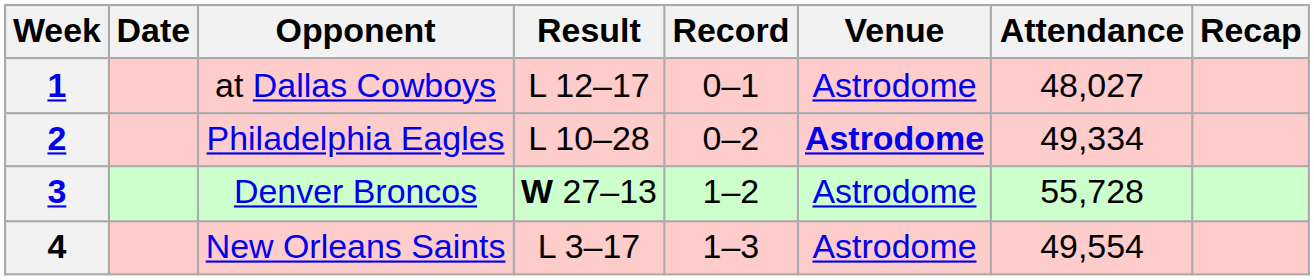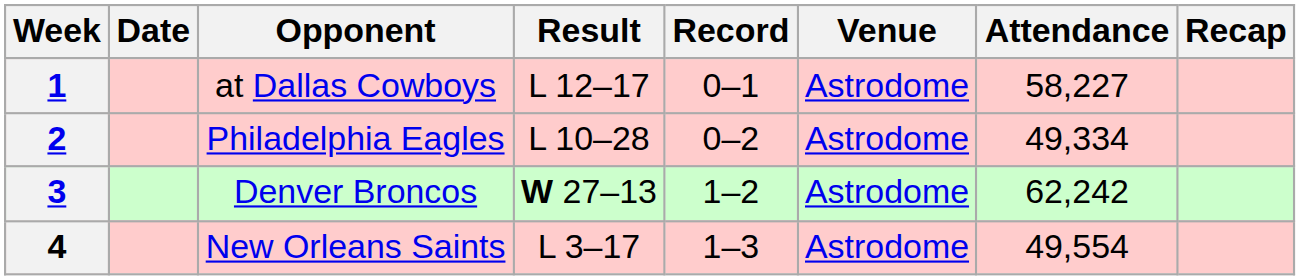(1092, 85) 48,027 -> (1077, 85) 58,227
(895, 138) bold -> (887, 138) normal
(1092, 192) 55,728 -> (1077, 192) 62,242
